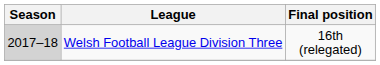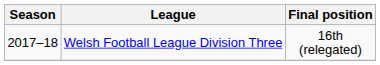(33, 42) lightgrey background -> (33, 42) no background
